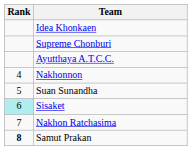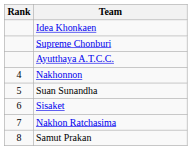(19, 106) paleturquoise background -> (19, 106) no background
(19, 138) bold -> (19, 138) normal
